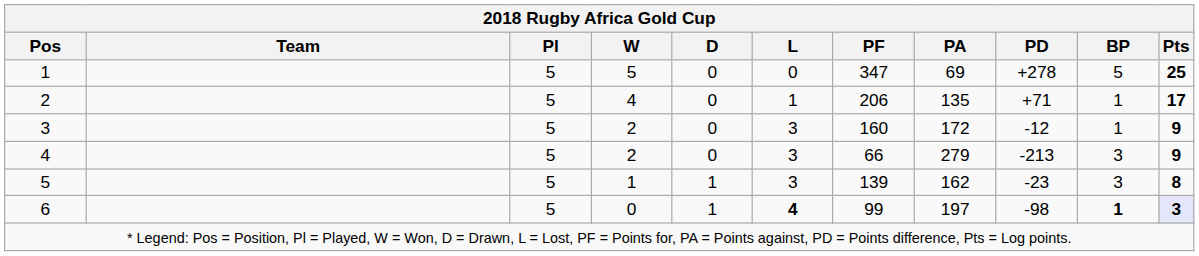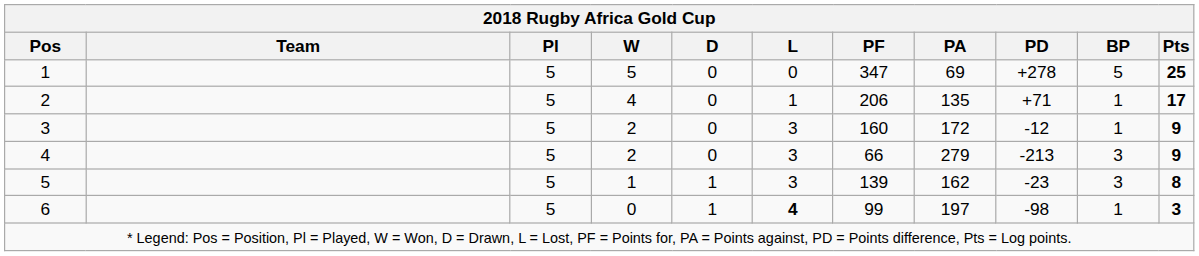(1118, 210) bold -> (1118, 210) normal
(1176, 210) lavender background -> (1176, 210) no background
